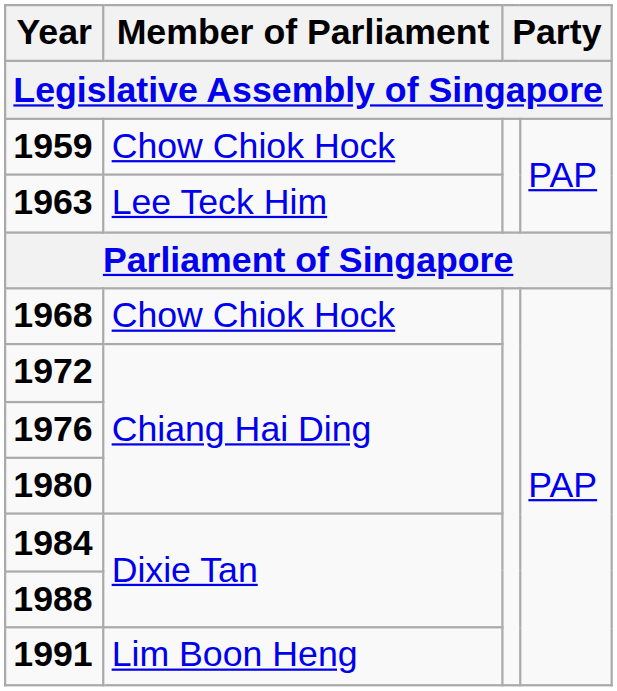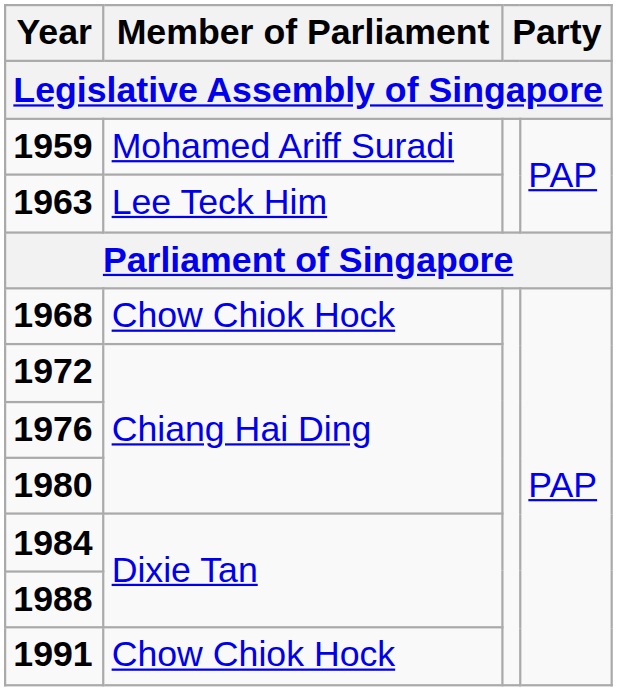(253, 145) Chow Chiok Hock -> (283, 145) Mohamed Ariff Suradi
(235, 655) Lim Boon Heng -> (253, 655) Chow Chiok Hock
